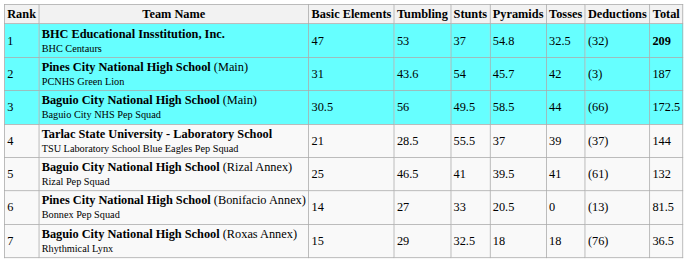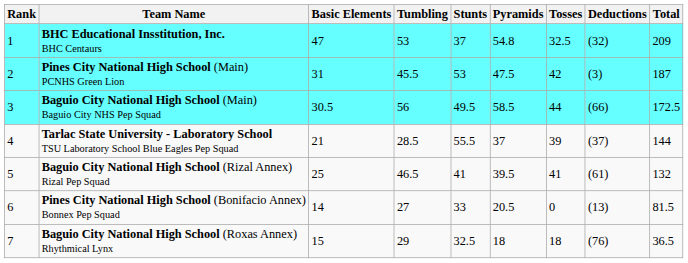(662, 40) bold -> (662, 40) normal
(408, 74) 43.6 -> (408, 74) 45.5
(460, 74) 54 -> (460, 74) 53
(504, 74) 45.7 -> (504, 74) 47.5
